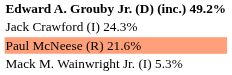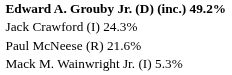(73, 45) lightsalmon background -> (73, 45) no background
